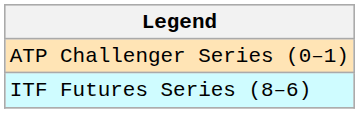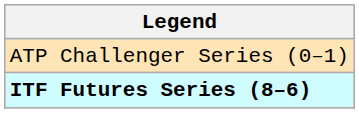(161, 90) normal -> (161, 90) bold
